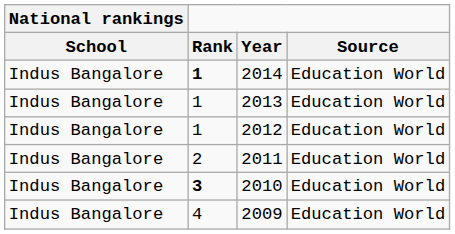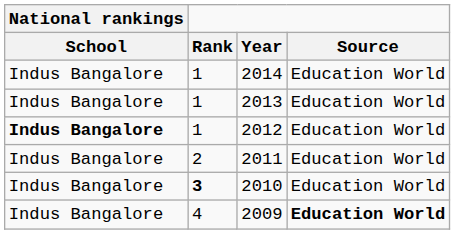(197, 75) bold -> (197, 75) normal
(86, 131) normal -> (86, 131) bold
(368, 214) normal -> (368, 214) bold
